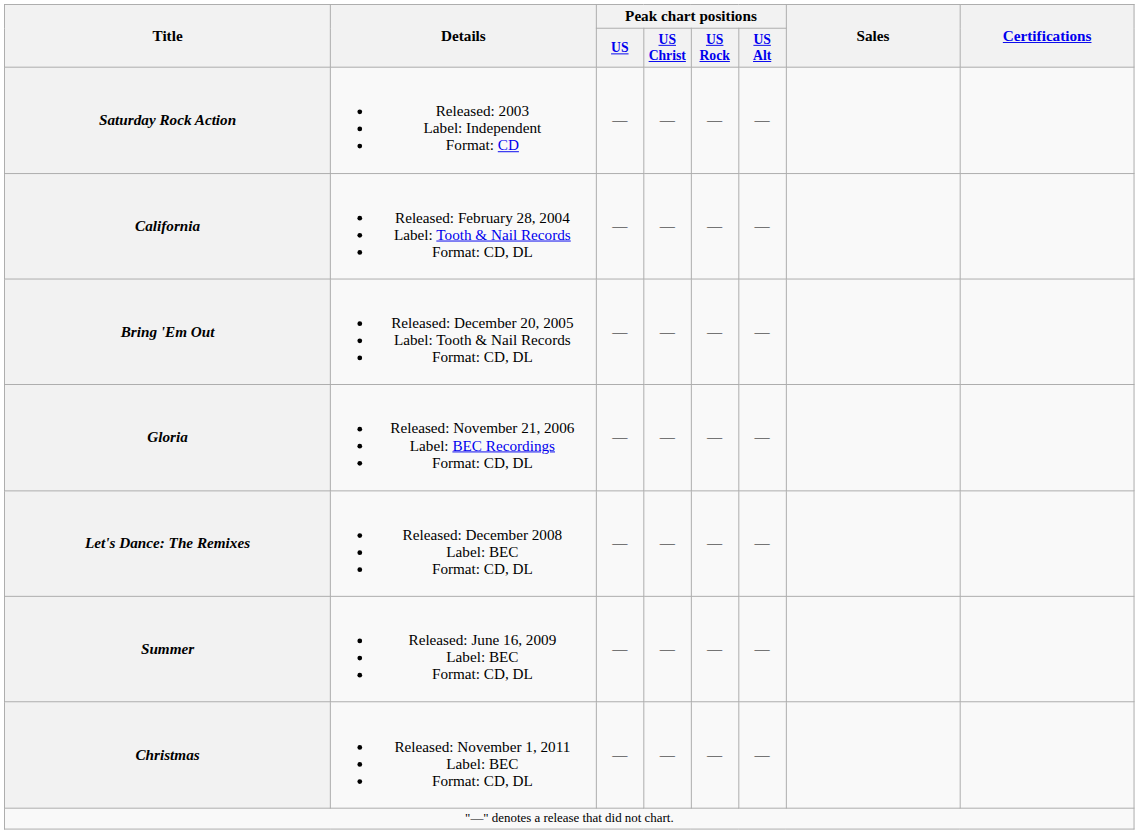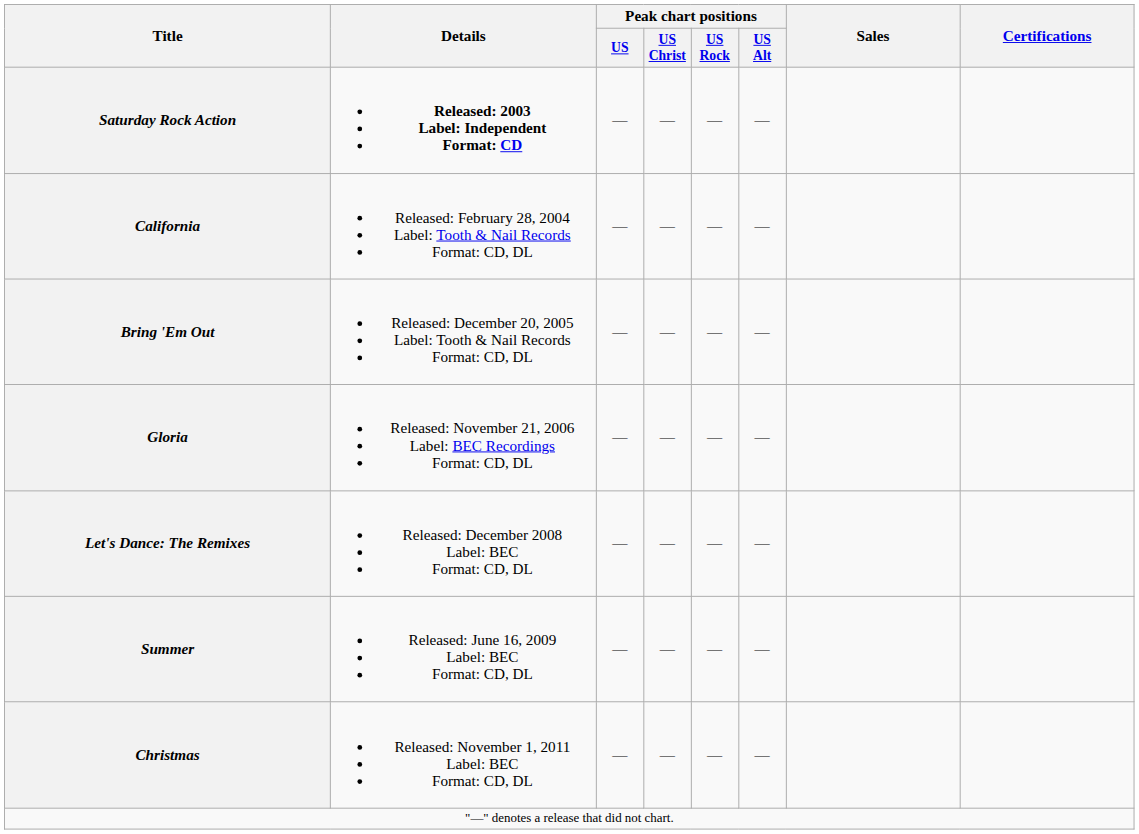(463, 129) normal -> (463, 129) bold
